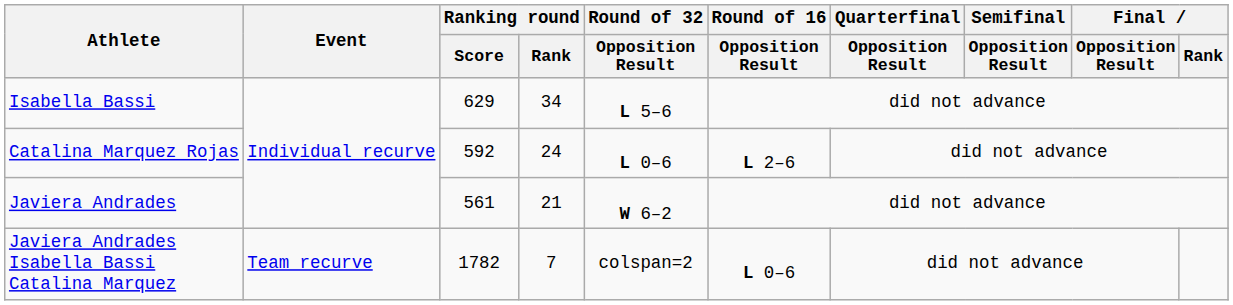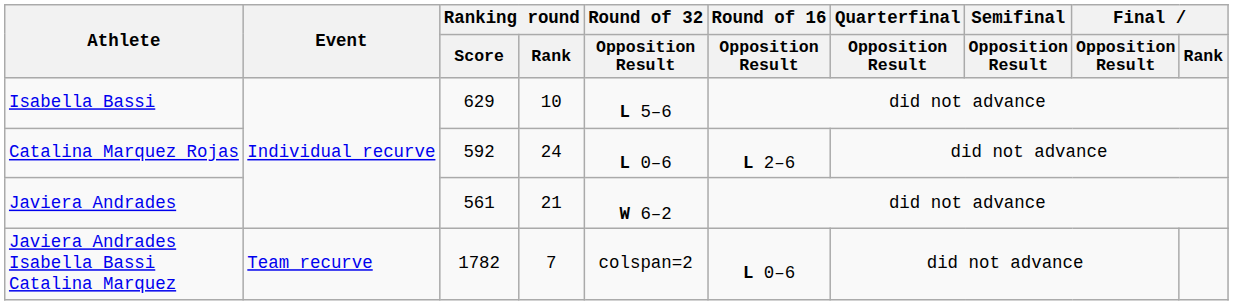(551, 103) 34 -> (551, 103) 10
